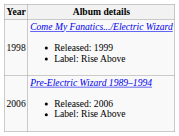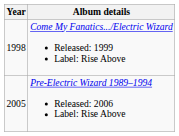(16, 103) 2006 -> (16, 103) 2005
